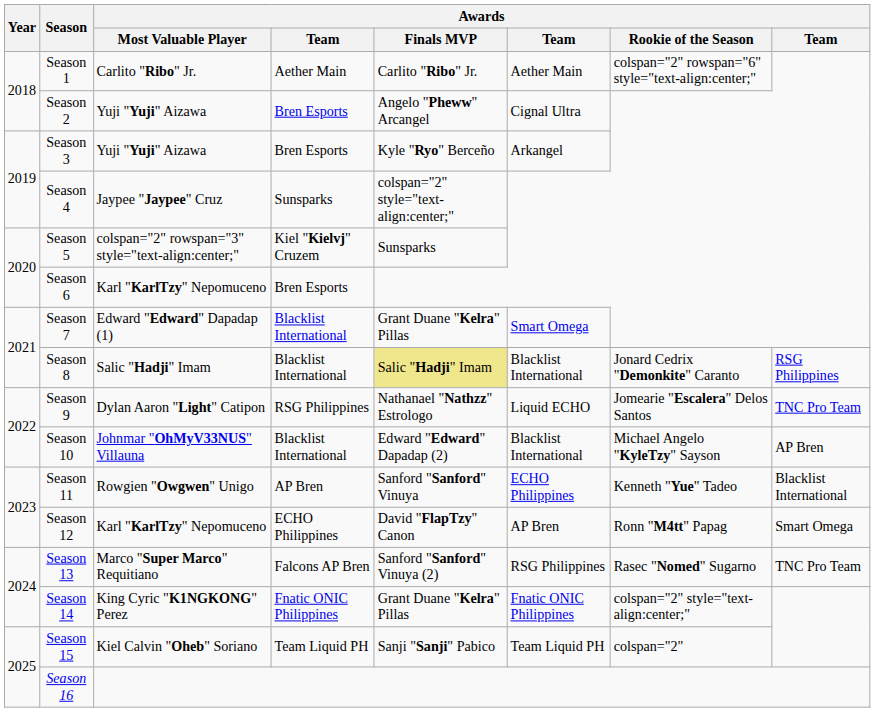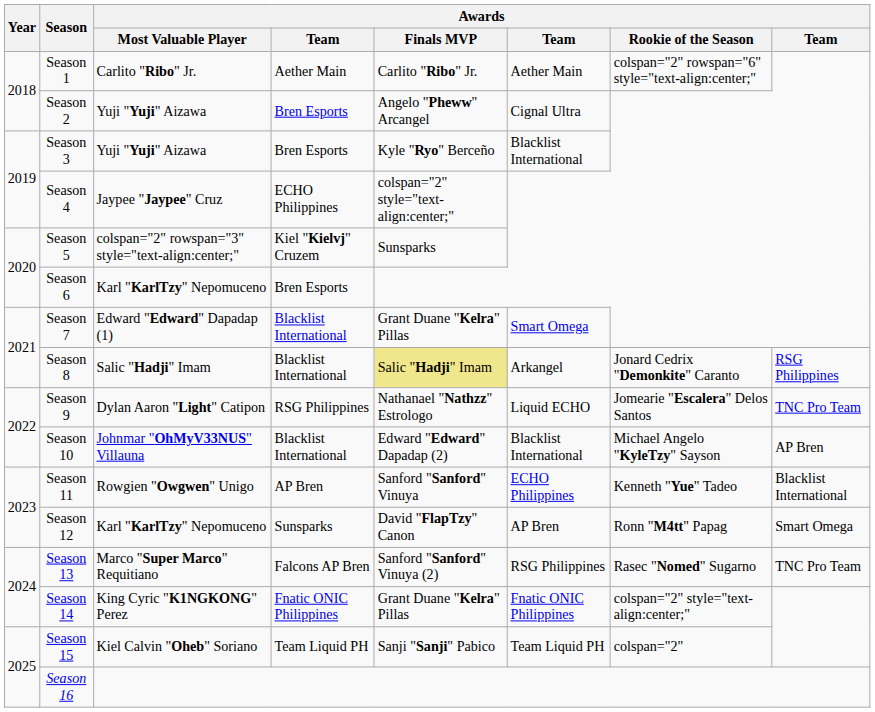(537, 151) Arkangel -> (547, 151) Blacklist International
(304, 199) Sunsparks -> (306, 199) ECHO Philippines
(547, 367) Blacklist International -> (537, 367) Arkangel
(306, 527) ECHO Philippines -> (304, 527) Sunsparks
